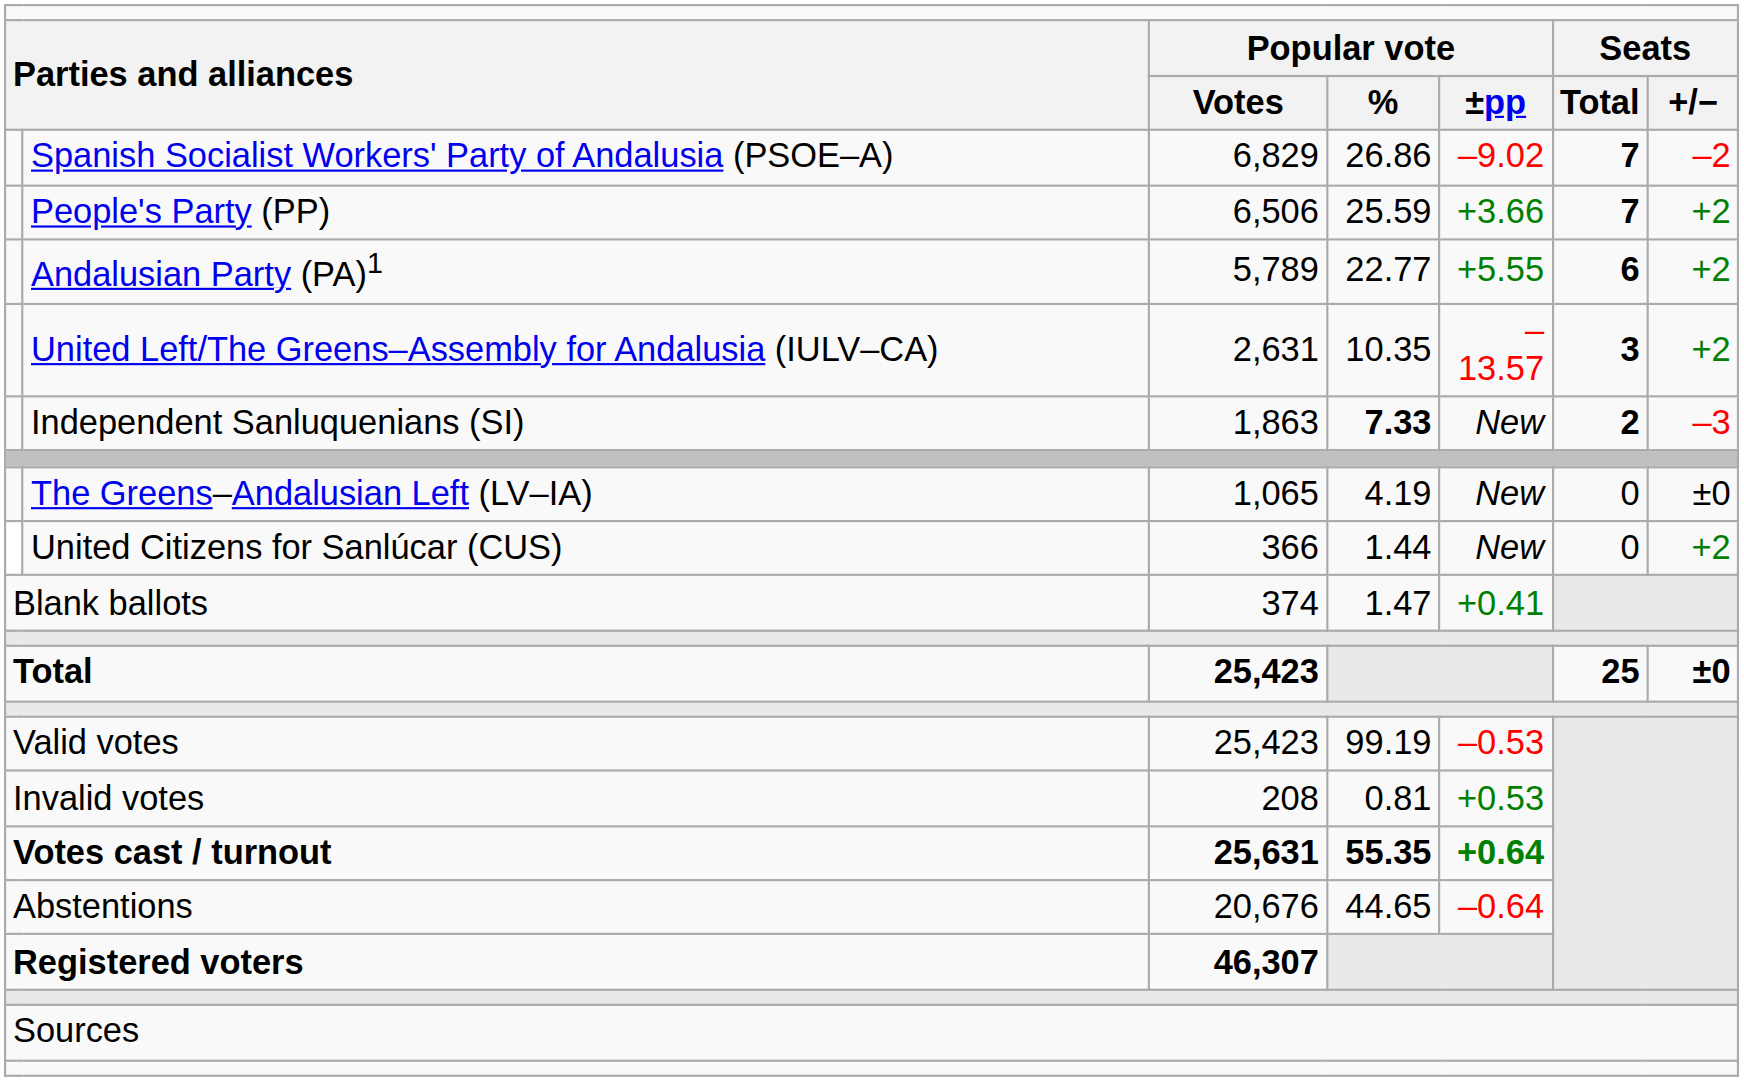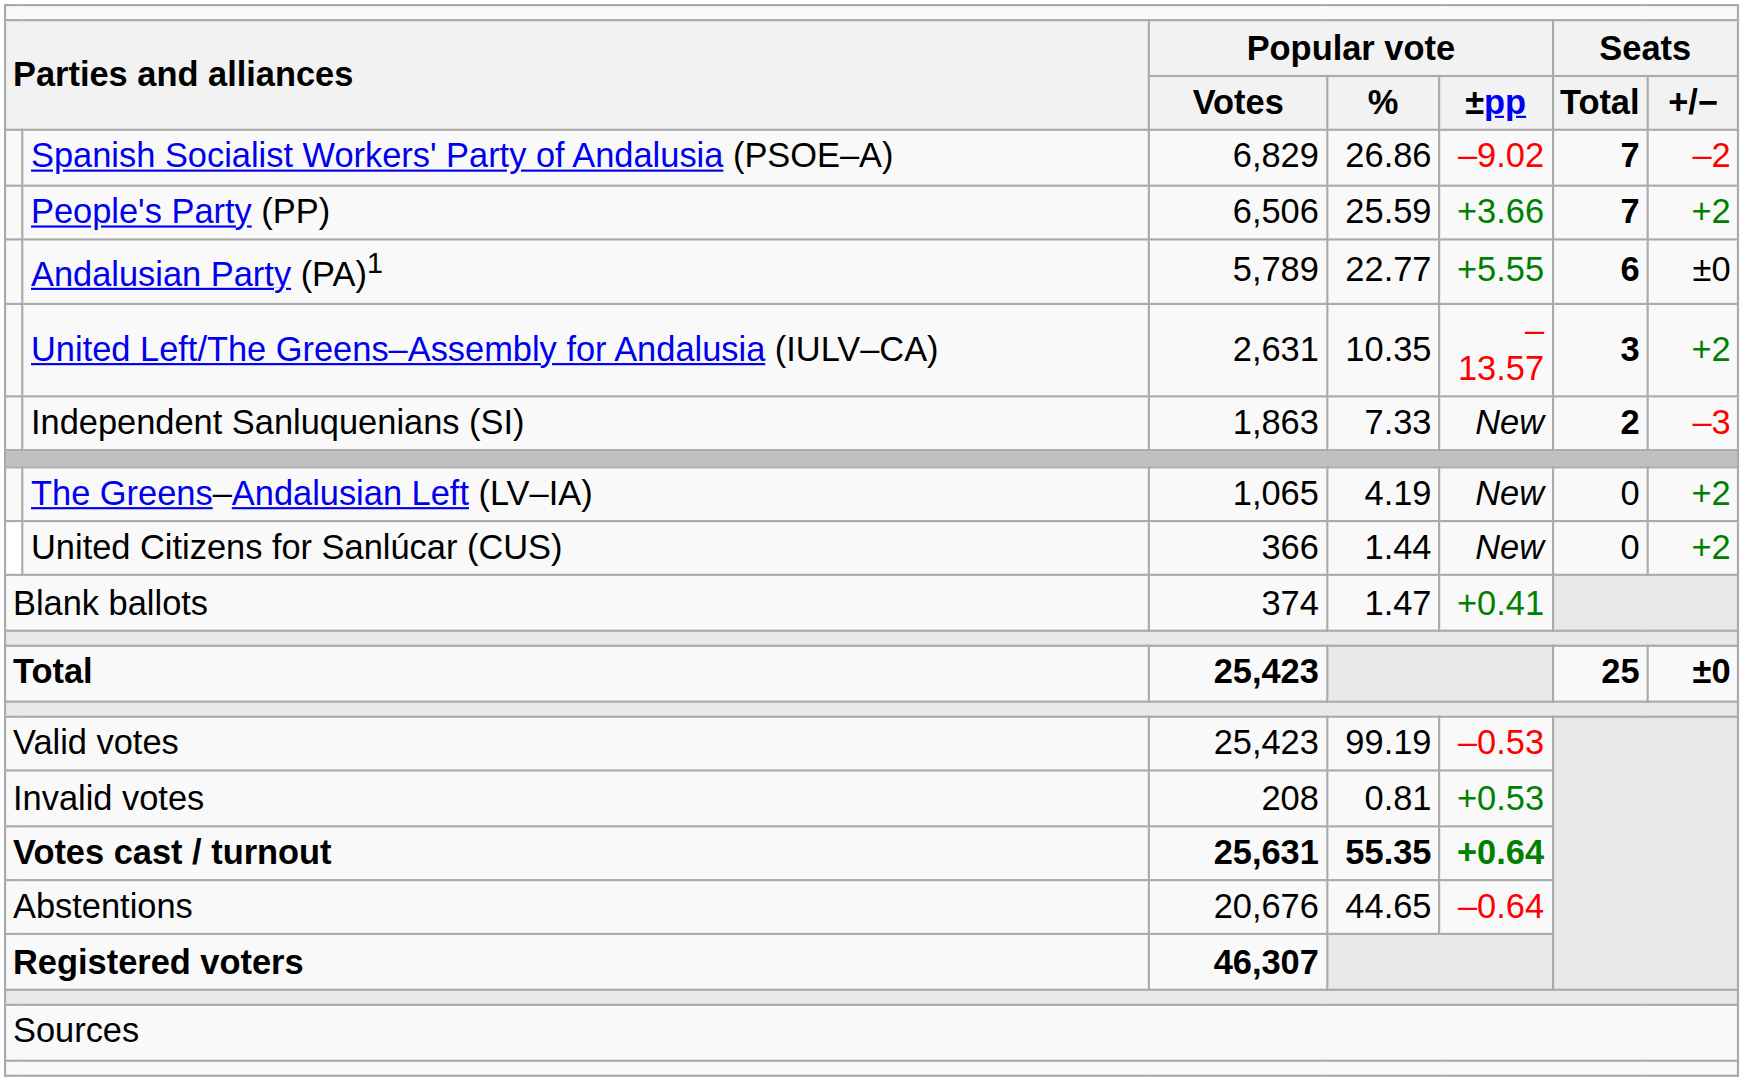(1711, 270) +2 -> (1712, 270) ±0
(1398, 422) bold -> (1398, 422) normal
(1712, 493) ±0 -> (1711, 493) +2
